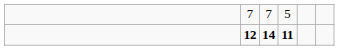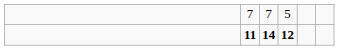(250, 34) 12 -> (250, 34) 11
(287, 34) 11 -> (287, 34) 12
